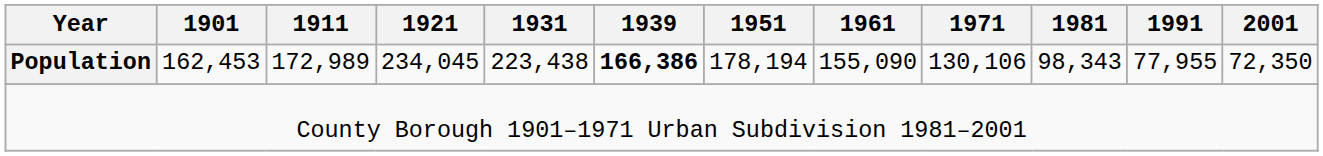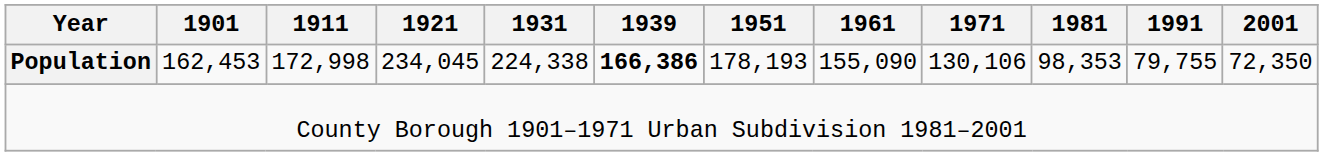(321, 63) 172,989 -> (321, 63) 172,998
(540, 63) 223,438 -> (540, 63) 224,338
(758, 63) 178,194 -> (758, 63) 178,193
(1080, 63) 98,343 -> (1080, 63) 98,353
(1175, 63) 77,955 -> (1175, 63) 79,755
